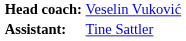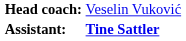(120, 29) normal -> (122, 29) bold
